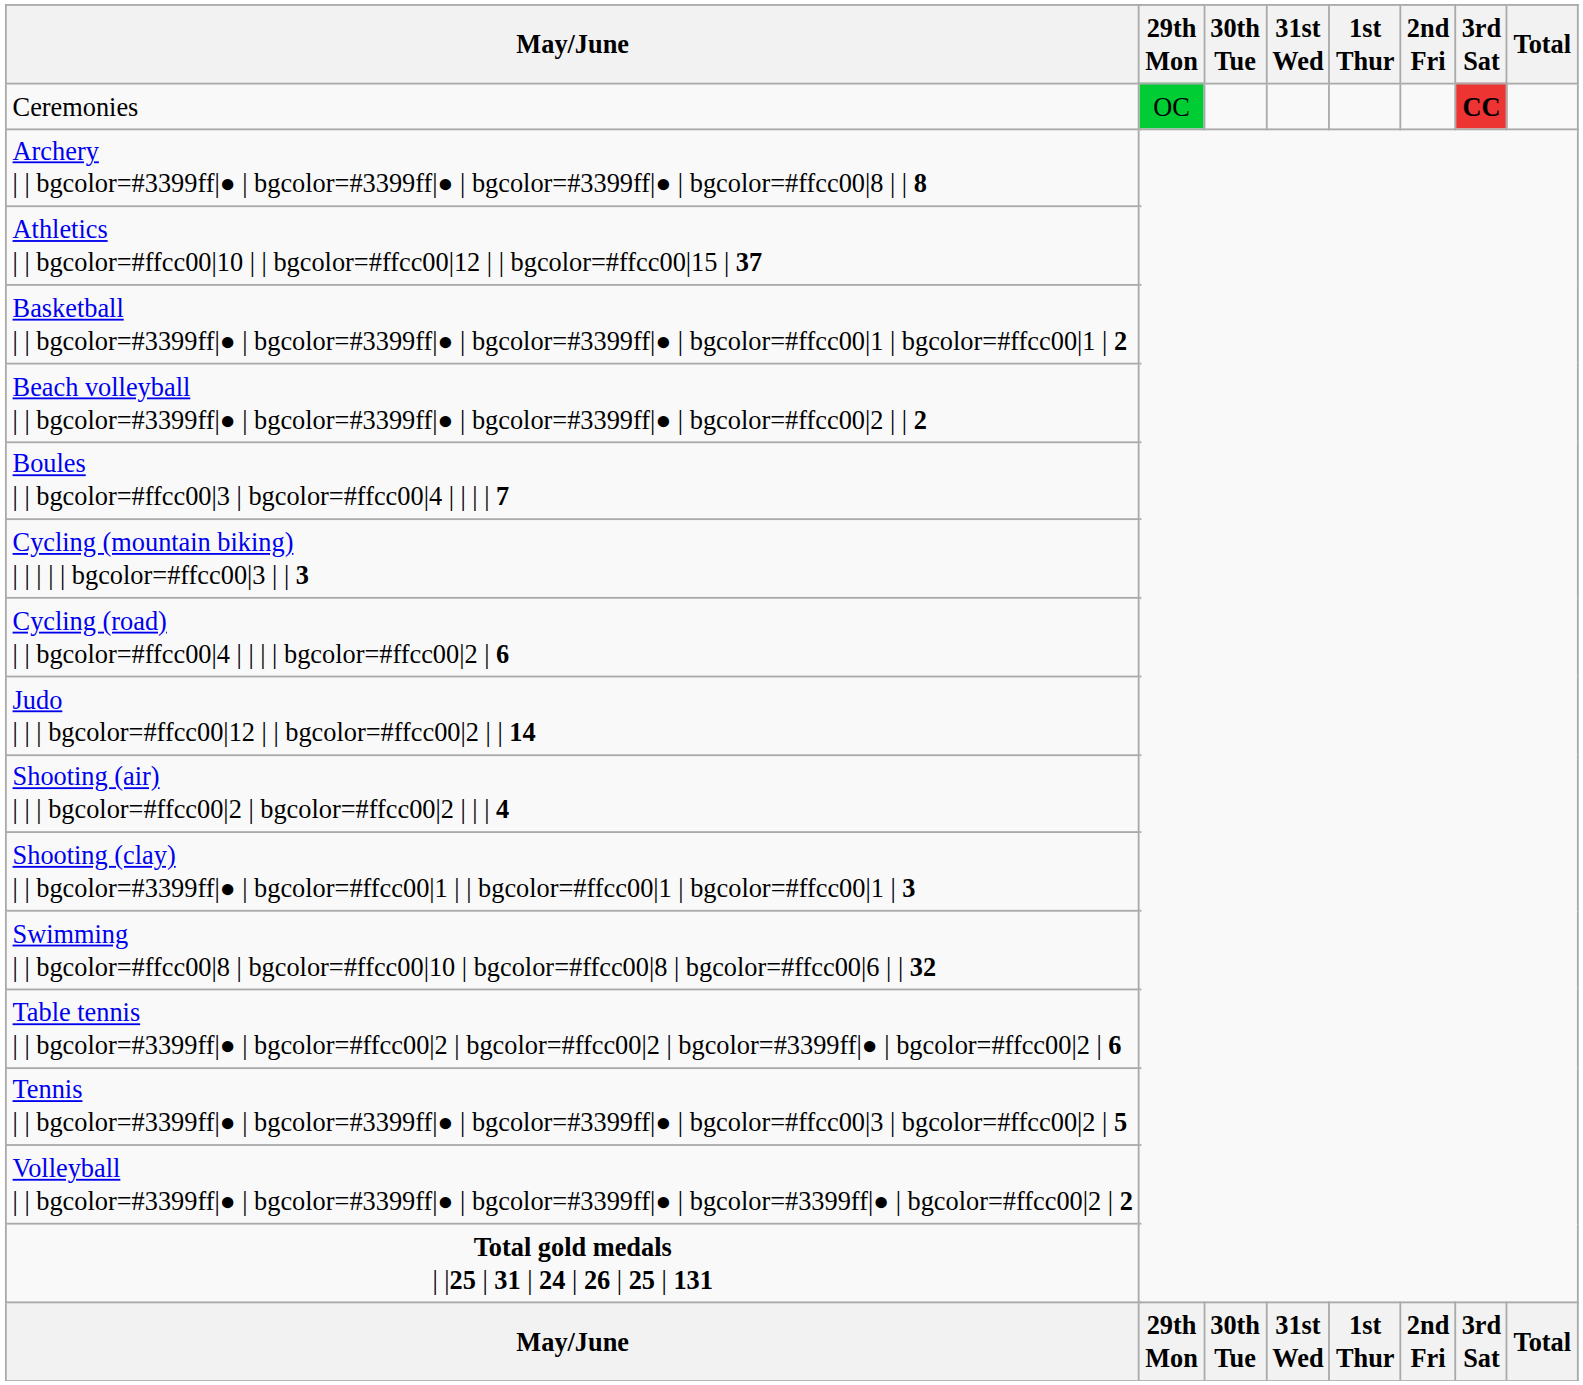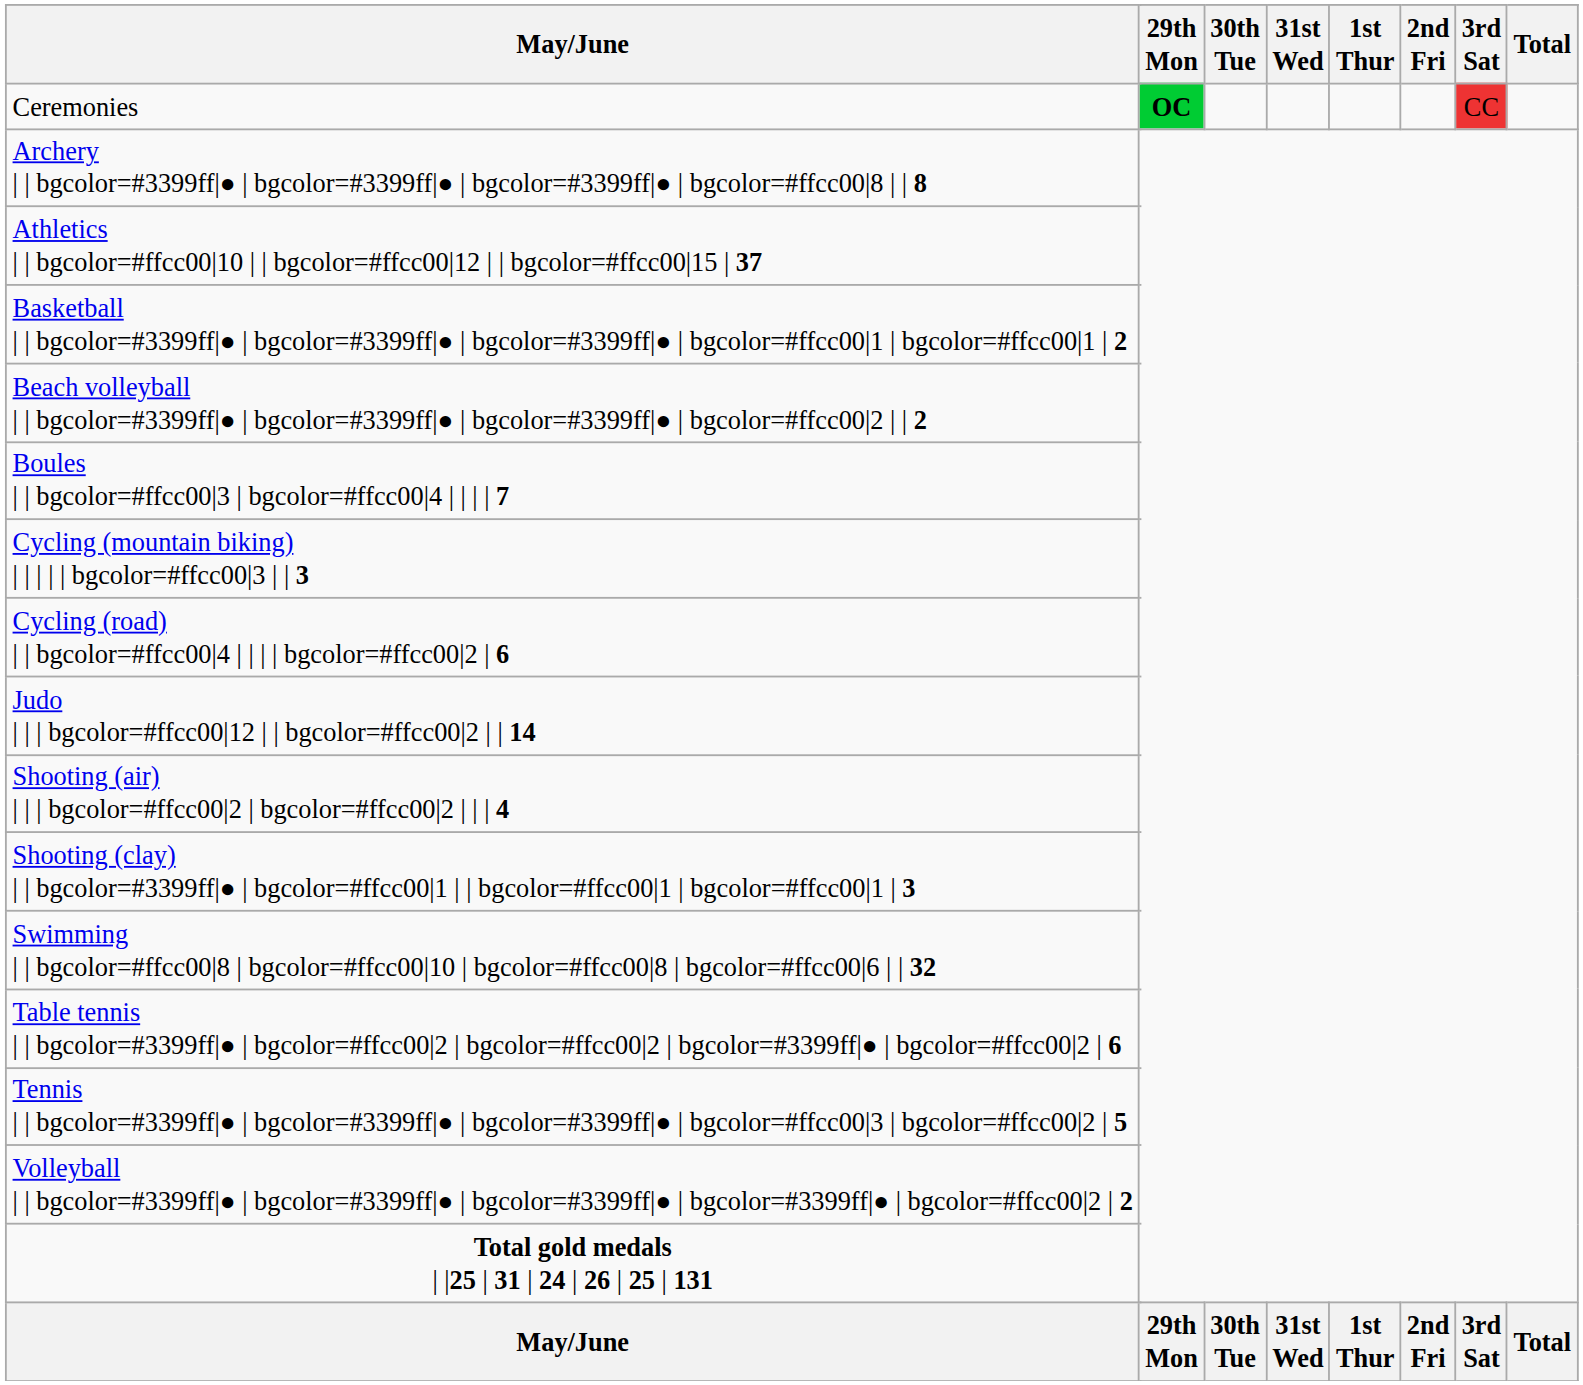(1172, 106) normal -> (1172, 106) bold
(1481, 106) bold -> (1481, 106) normal
